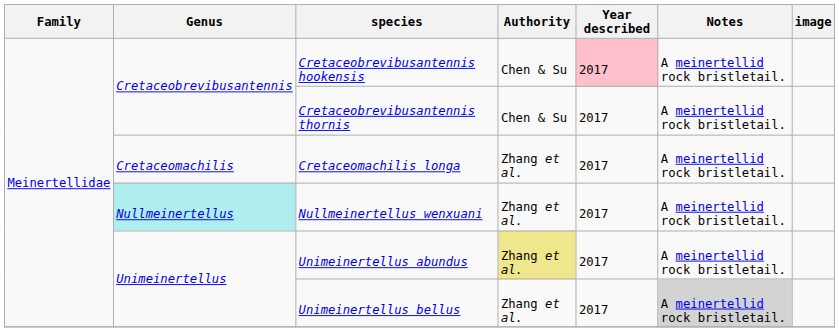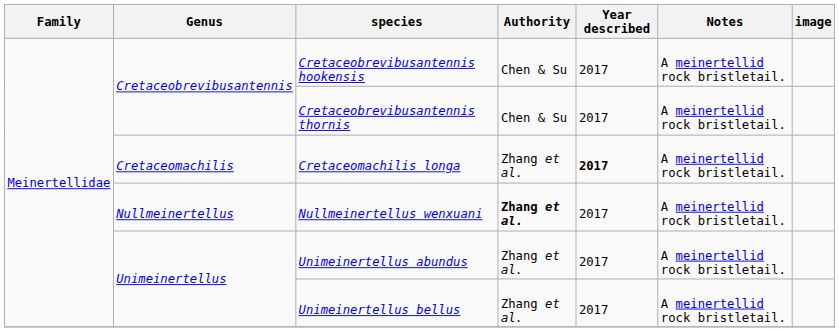(594, 70) pink background -> (594, 70) no background
(594, 166) normal -> (594, 166) bold
(175, 214) paleturquoise background -> (175, 214) no background
(530, 214) normal -> (530, 214) bold
(530, 262) khaki background -> (530, 262) no background
(723, 310) lightgrey background -> (723, 310) no background
